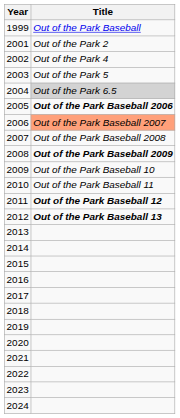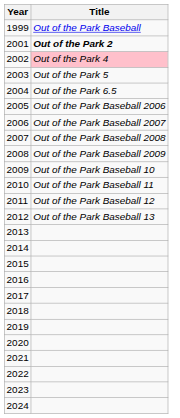(71, 43) normal -> (73, 43) bold
(71, 59) no background -> (71, 59) pink background
(75, 91) lightgrey background -> (75, 91) no background
(103, 106) bold -> (99, 106) normal
(99, 122) lightsalmon background -> (99, 122) no background
(103, 153) bold -> (99, 153) normal
(97, 201) bold -> (94, 201) normal
(97, 216) bold -> (94, 216) normal
